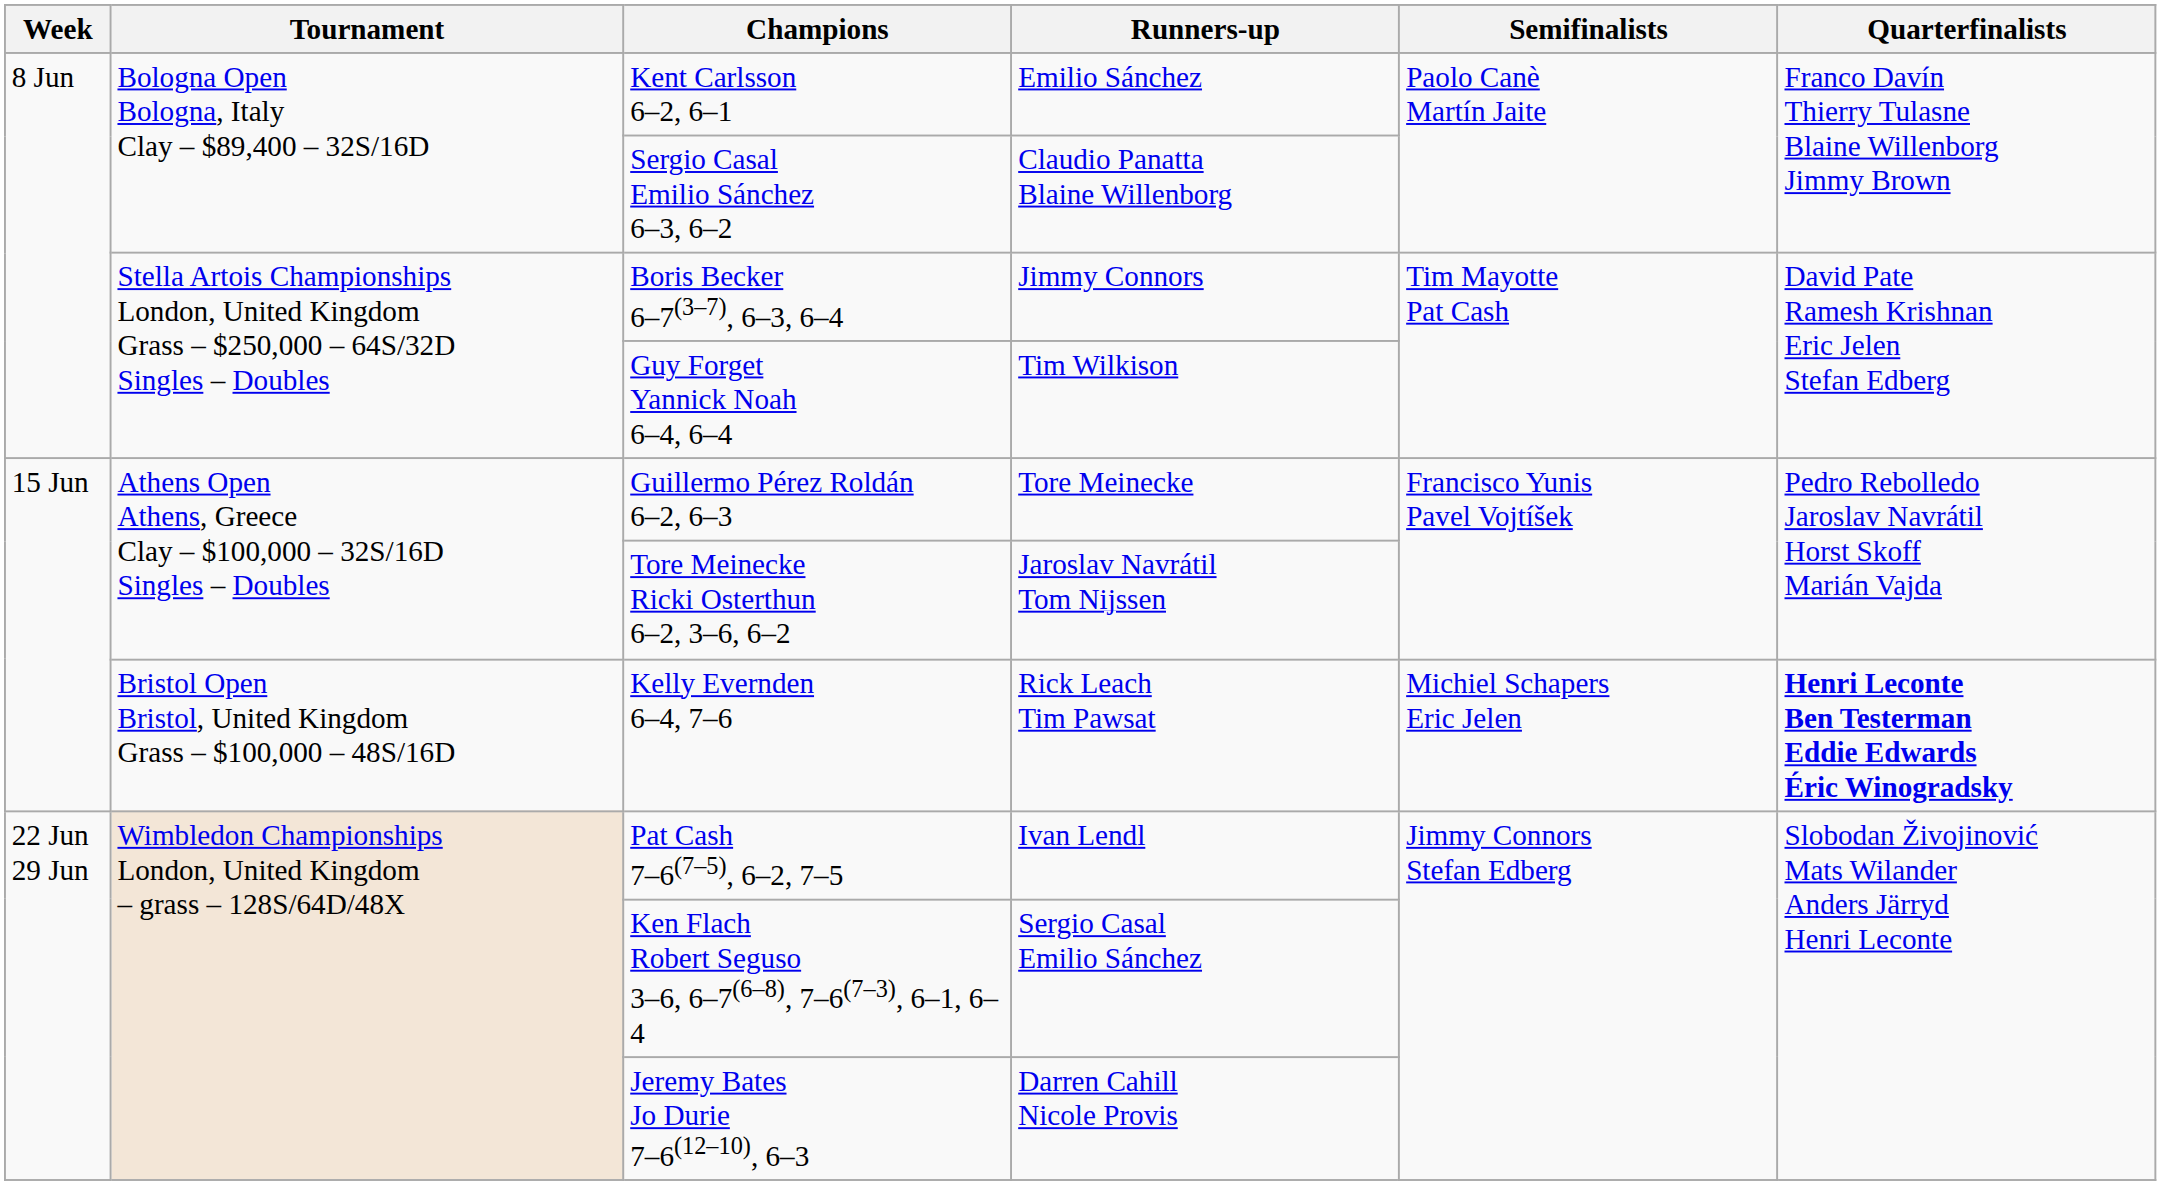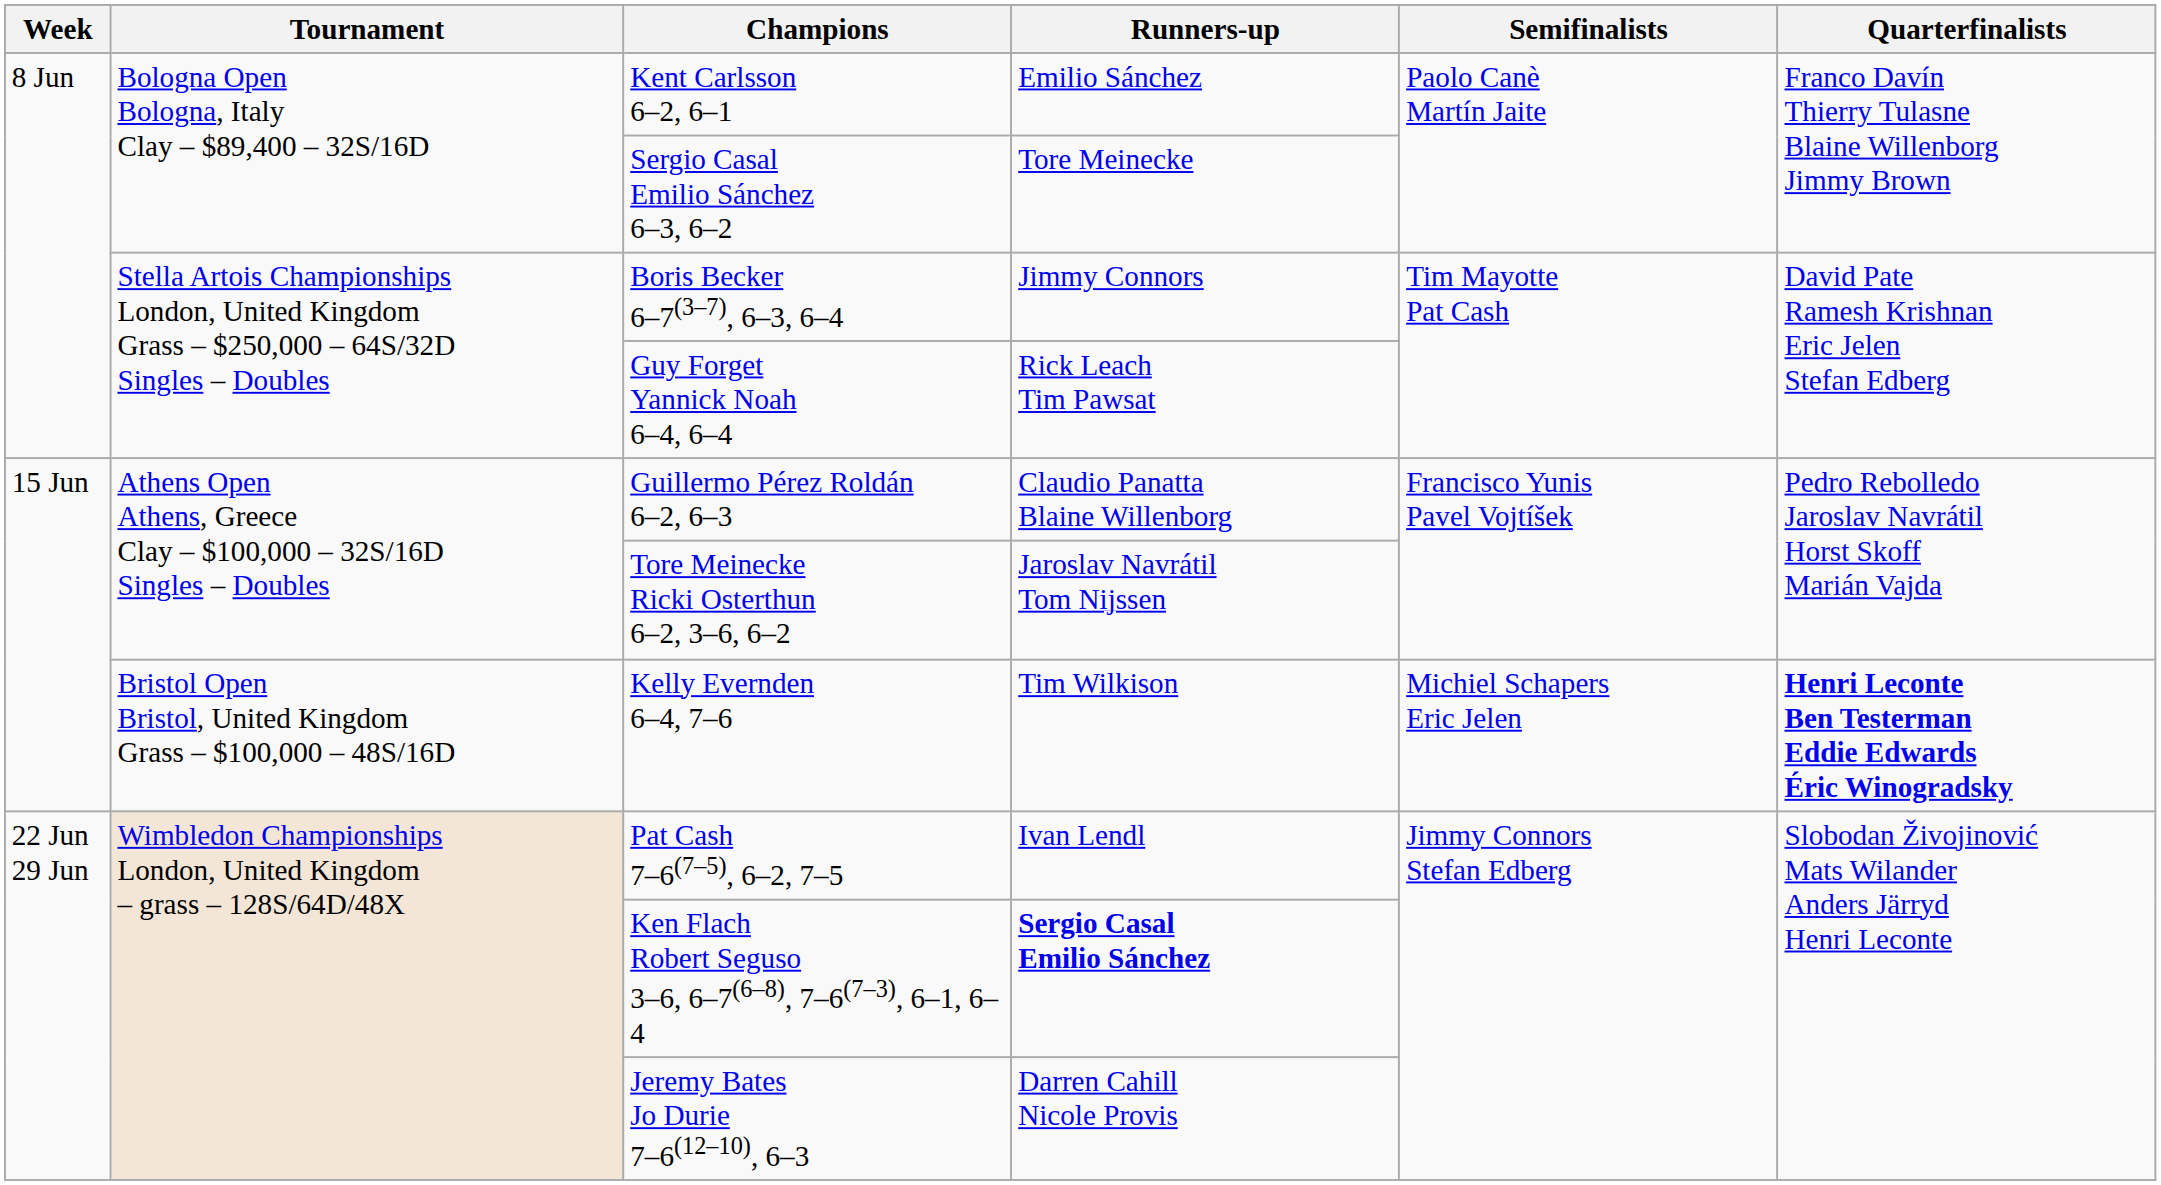(1125, 176) Claudio Panatta Blaine Willenborg -> (1106, 159) Tore Meinecke
(1098, 365) Tim Wilkison -> (1087, 382) Rick Leach Tim Pawsat
(1106, 482) Tore Meinecke -> (1125, 499) Claudio Panatta Blaine Willenborg
(1087, 699) Rick Leach Tim Pawsat -> (1098, 682) Tim Wilkison
(1110, 940) normal -> (1114, 940) bold
